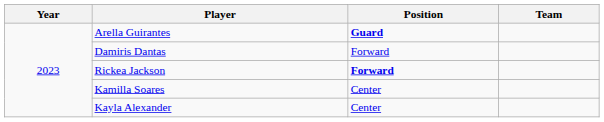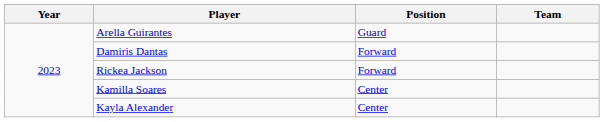(367, 32) bold -> (372, 32) normal
(372, 70) bold -> (377, 70) normal
